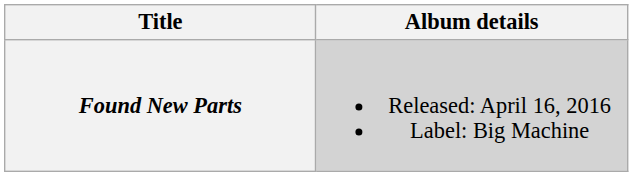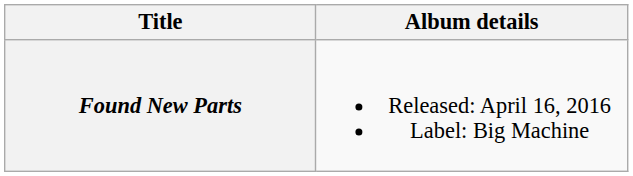(472, 118) lightgrey background -> (472, 118) no background
